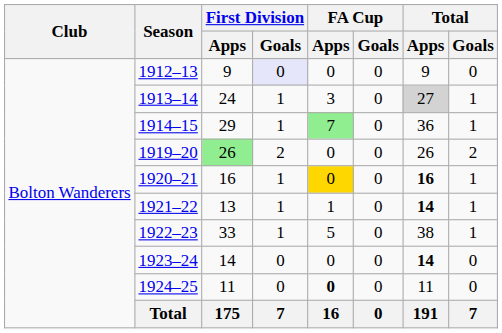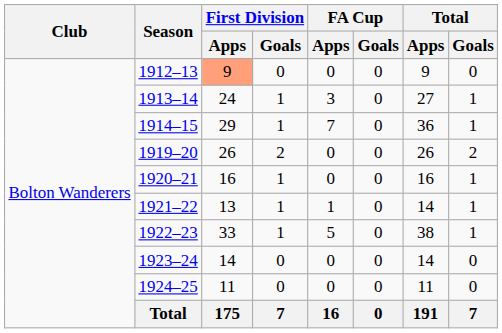(227, 71) no background -> (227, 71) lightsalmon background
(280, 71) lavender background -> (280, 71) no background
(426, 98) lightgrey background -> (426, 98) no background
(331, 125) lightgreen background -> (331, 125) no background
(227, 152) lightgreen background -> (227, 152) no background
(331, 179) gold background -> (331, 179) no background
(426, 179) bold -> (426, 179) normal
(426, 206) bold -> (426, 206) normal
(426, 260) bold -> (426, 260) normal
(331, 286) bold -> (331, 286) normal
